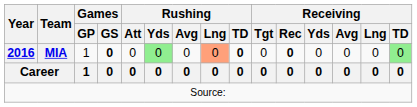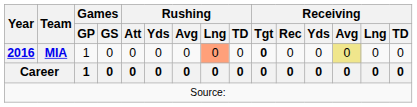(110, 53) bold -> (110, 53) normal
(158, 53) lightgreen background -> (158, 53) no background
(240, 53) bold -> (240, 53) normal
(264, 53) normal -> (264, 53) bold
(290, 53) bold -> (290, 53) normal
(347, 53) no background -> (347, 53) khaki background
(401, 53) lightgreen background -> (401, 53) no background
